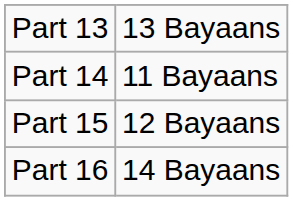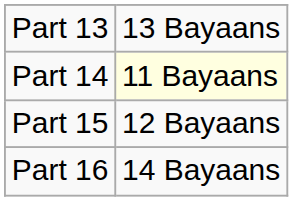(200, 75) no background -> (200, 75) lightyellow background
